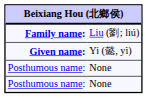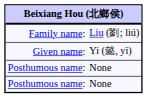(55, 33) bold -> (57, 33) normal
(57, 51) bold -> (59, 51) normal
